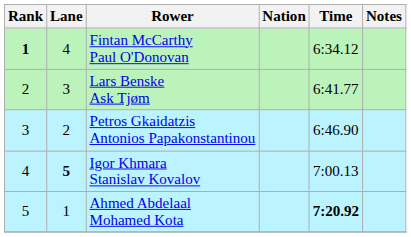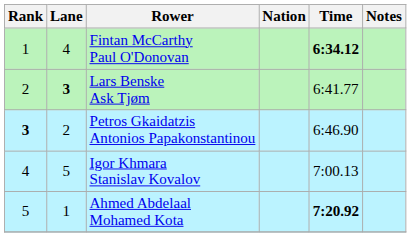(25, 48) bold -> (25, 48) normal
(336, 48) normal -> (336, 48) bold
(66, 89) normal -> (66, 89) bold
(25, 130) normal -> (25, 130) bold
(66, 171) bold -> (66, 171) normal
